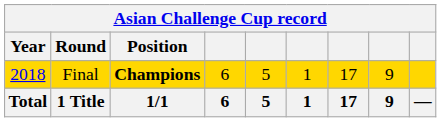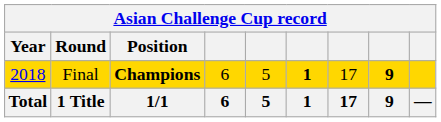(307, 74) normal -> (307, 74) bold
(389, 74) normal -> (389, 74) bold
